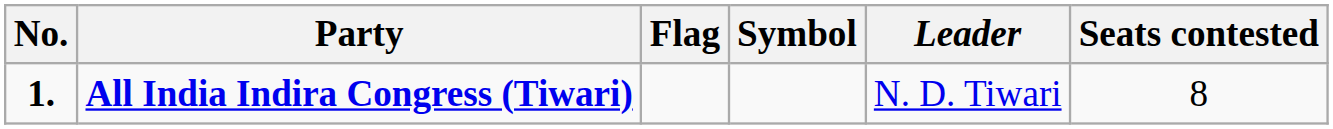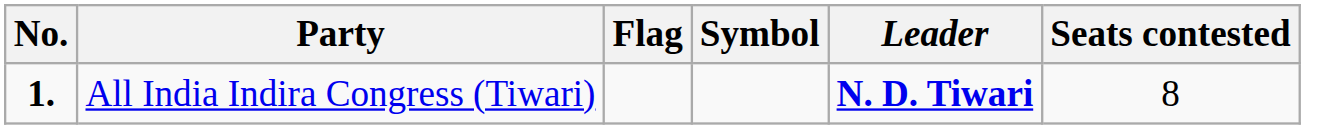(359, 92) bold -> (340, 92) normal
(968, 92) normal -> (935, 92) bold
